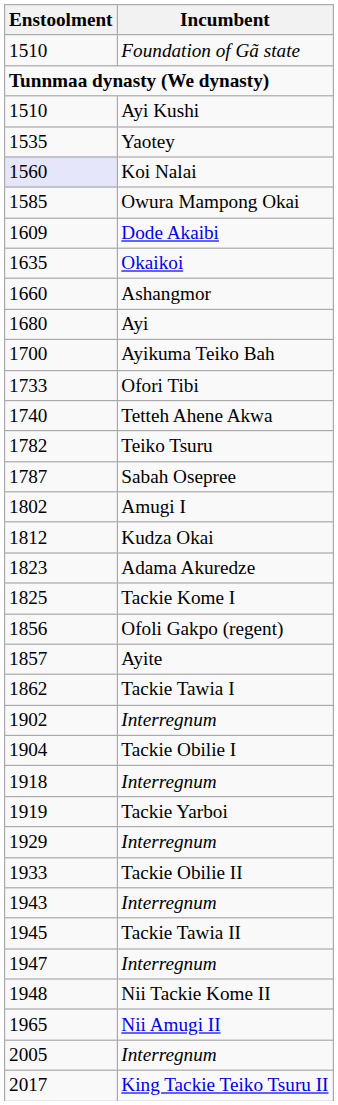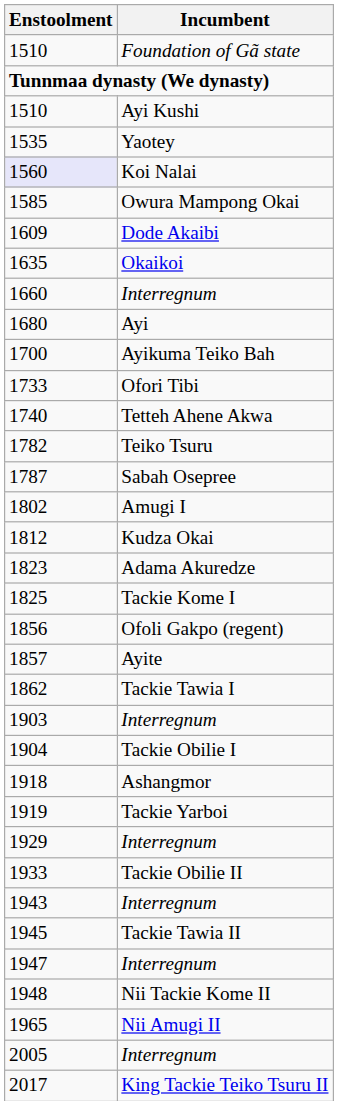(166, 293) Ashangmor -> (169, 293) Interregnum
(28, 720) 1902 -> (28, 720) 1903
(169, 780) Interregnum -> (166, 780) Ashangmor
